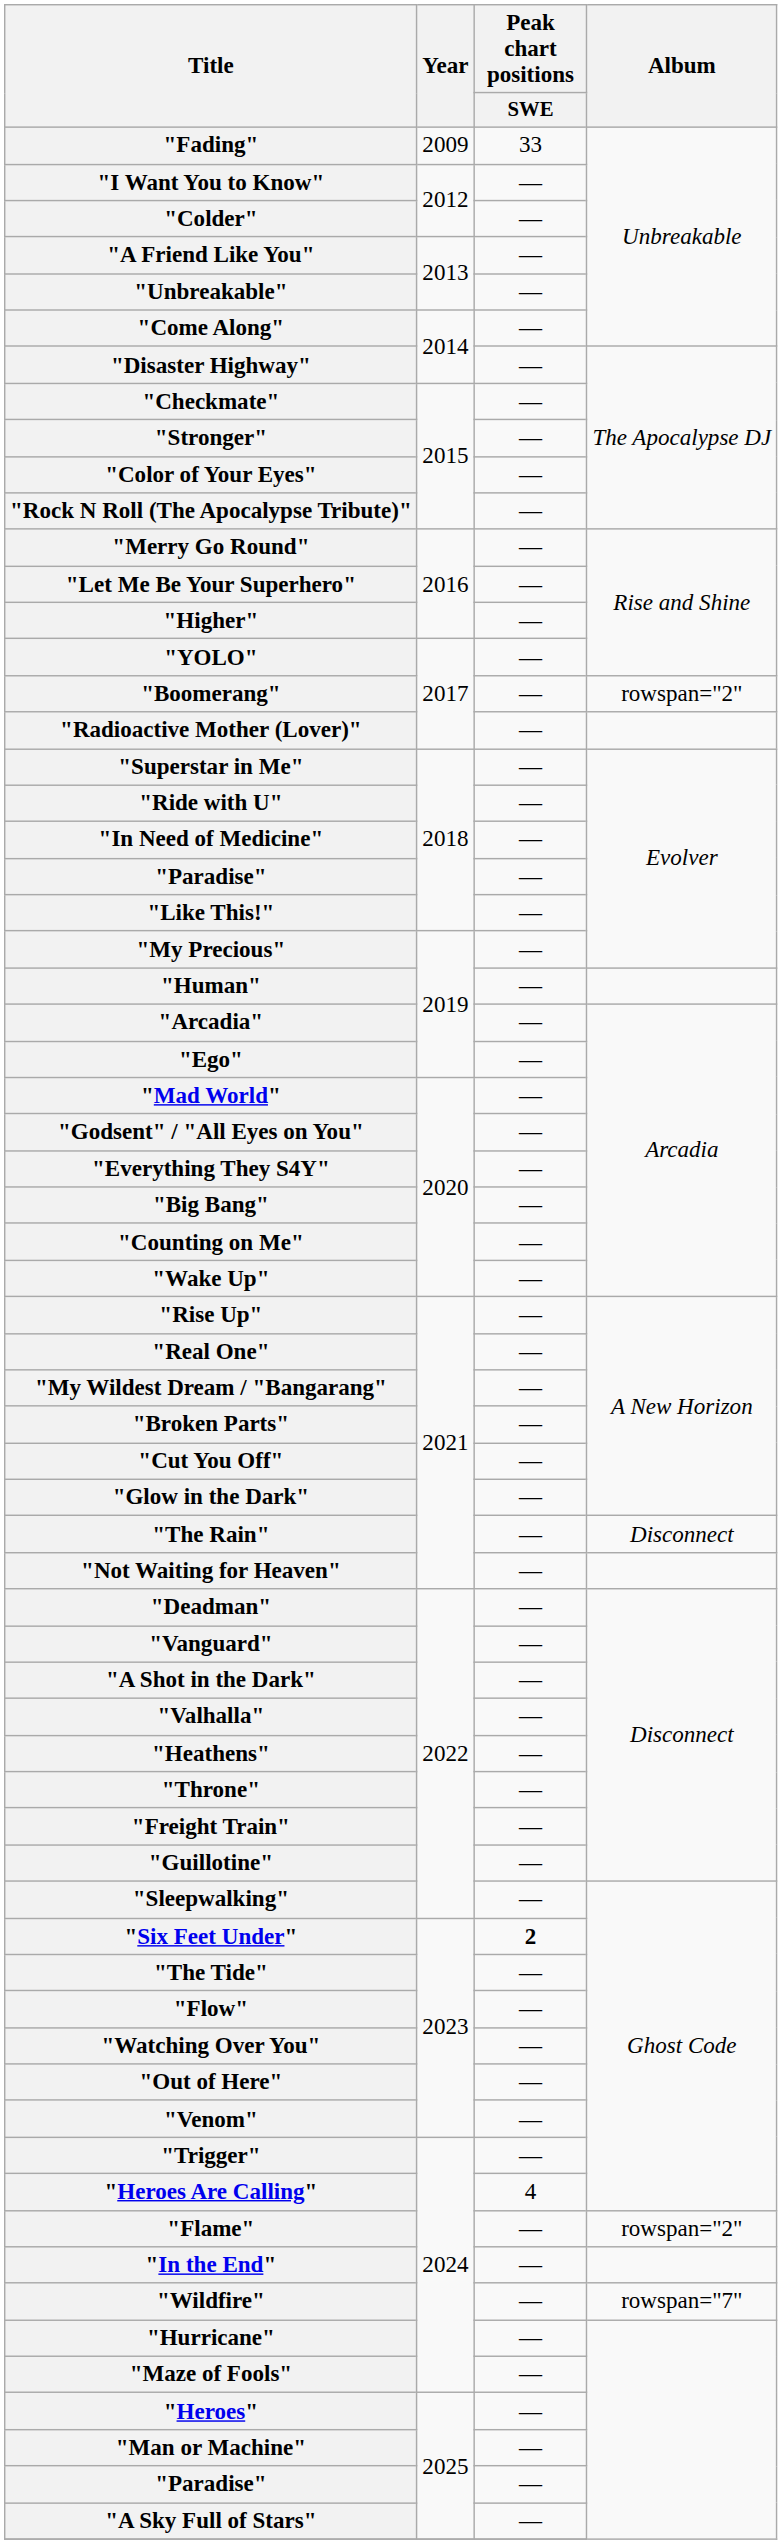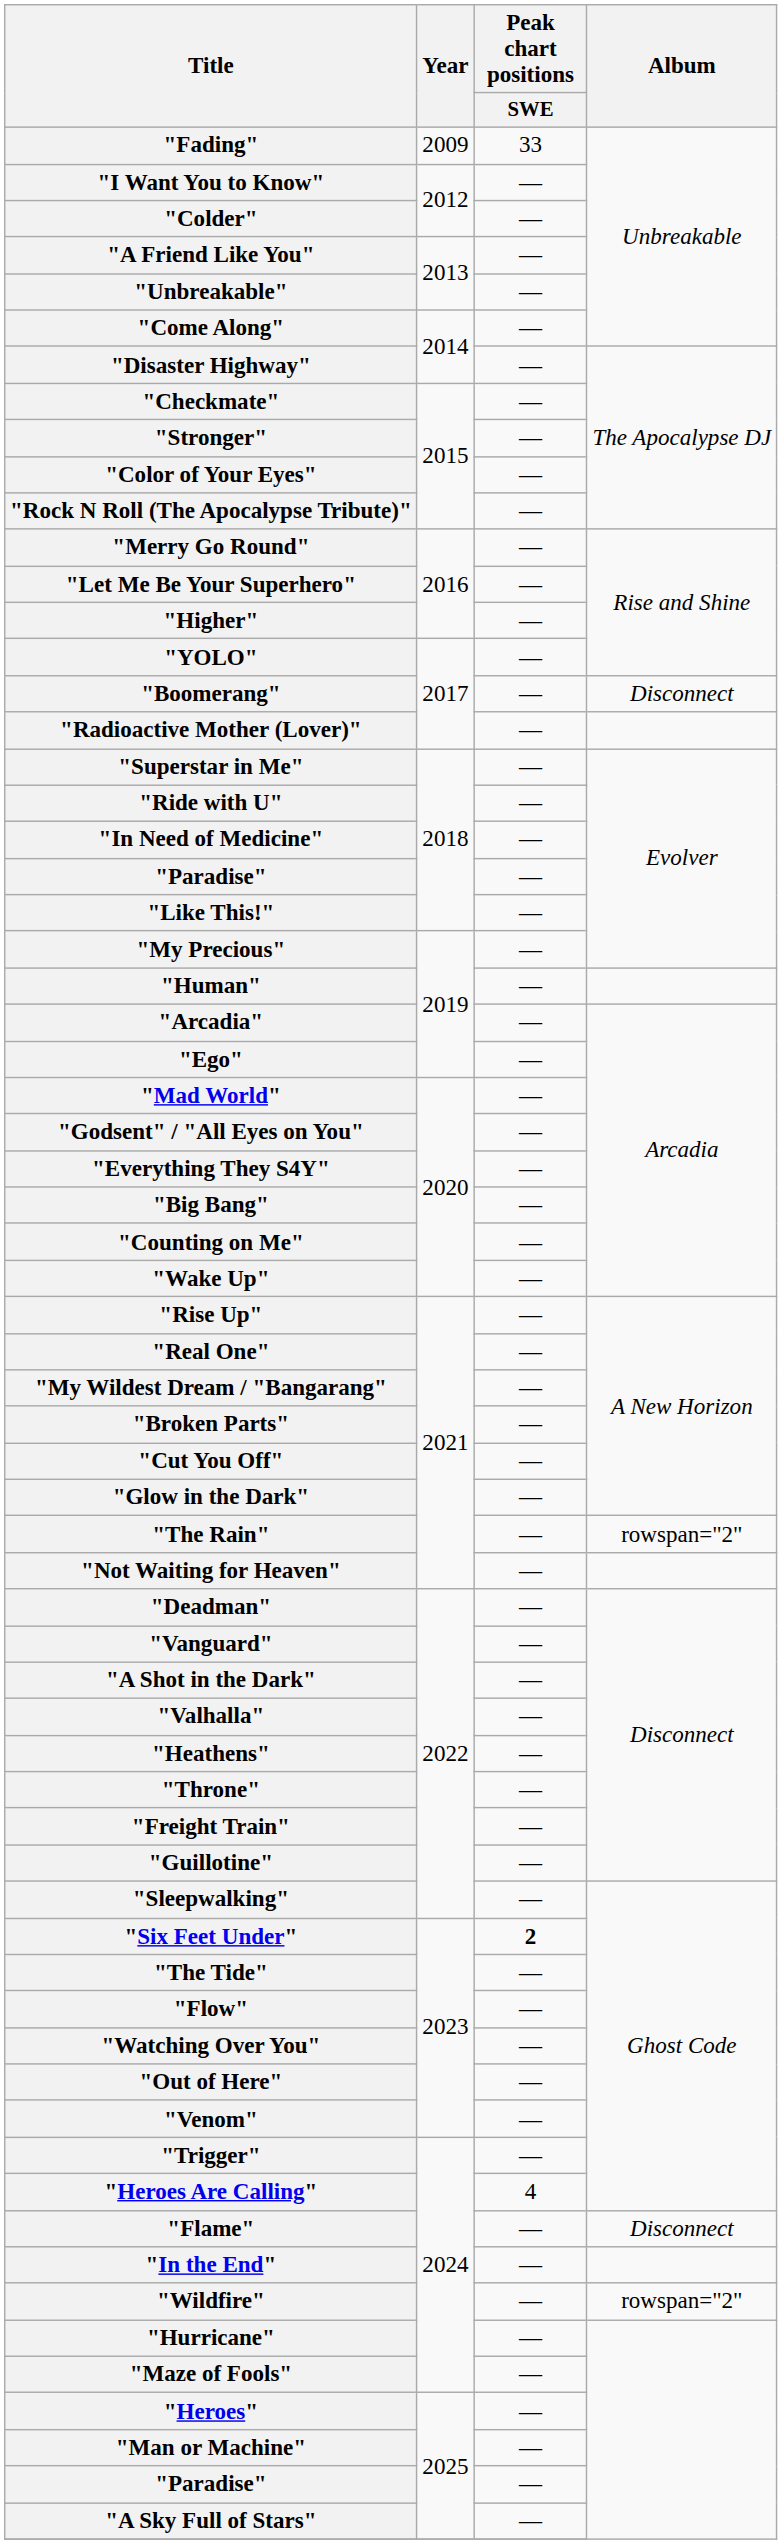(682, 693) rowspan="2" -> (682, 693) Disconnect
(682, 1533) Disconnect -> (682, 1533) rowspan="2"
(682, 2228) rowspan="2" -> (682, 2228) Disconnect
(682, 2301) rowspan="7" -> (682, 2301) rowspan="2"
